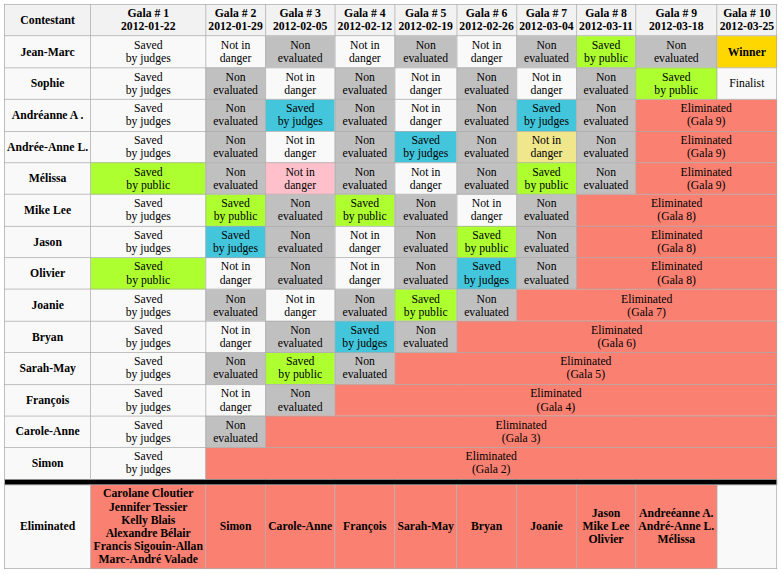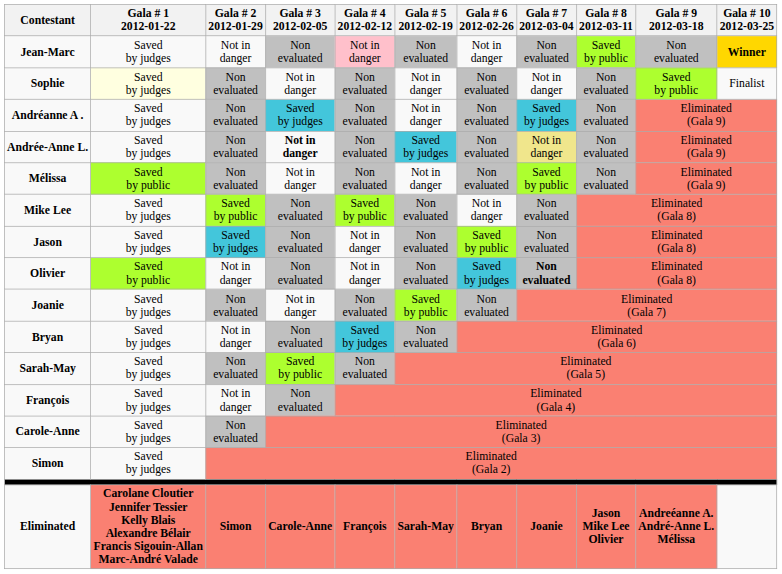(365, 51) no background -> (365, 51) pink background
(148, 83) no background -> (148, 83) lightyellow background
(300, 146) normal -> (300, 146) bold
(300, 178) pink background -> (300, 178) no background
(546, 273) normal -> (546, 273) bold
